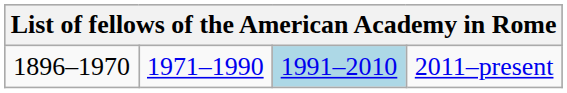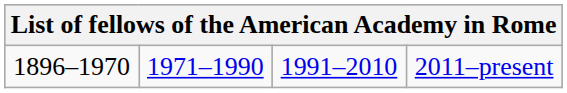(339, 66) lightblue background -> (339, 66) no background
